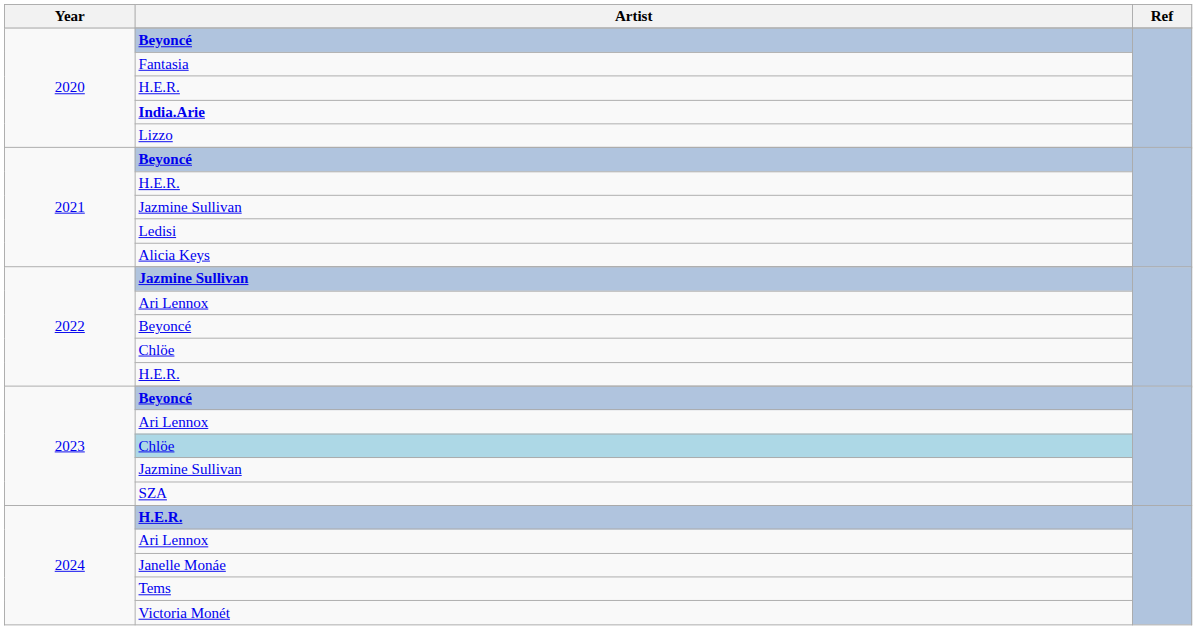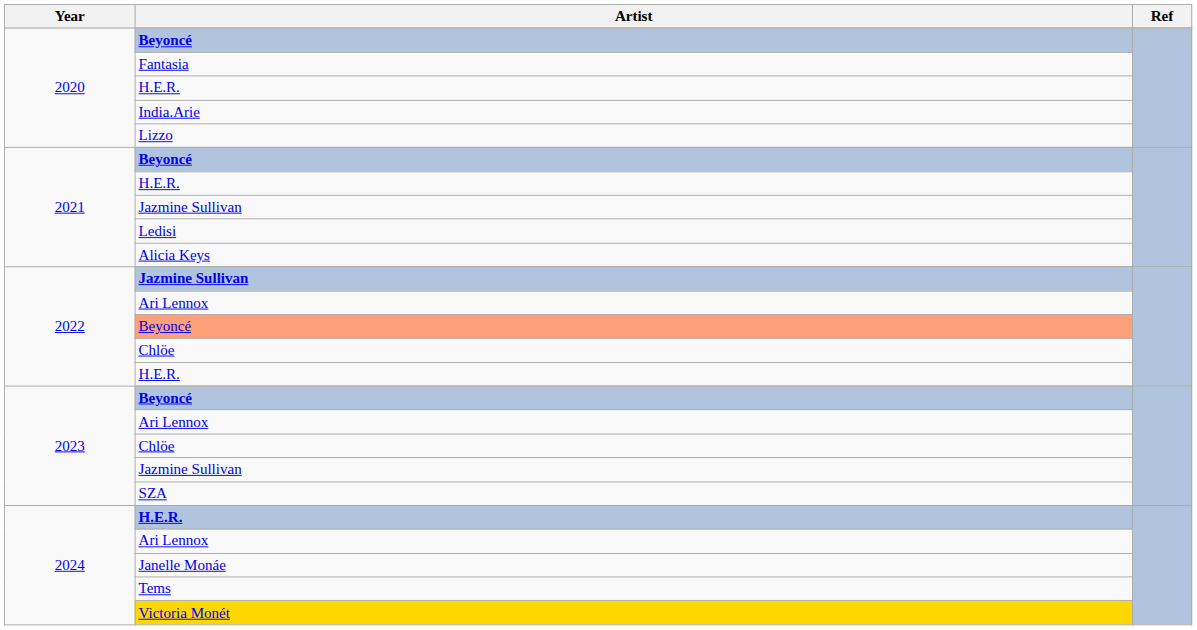(172, 111) bold -> (169, 111) normal
(165, 326) no background -> (165, 326) lightsalmon background
(156, 445) lightblue background -> (156, 445) no background
(184, 612) no background -> (184, 612) gold background
